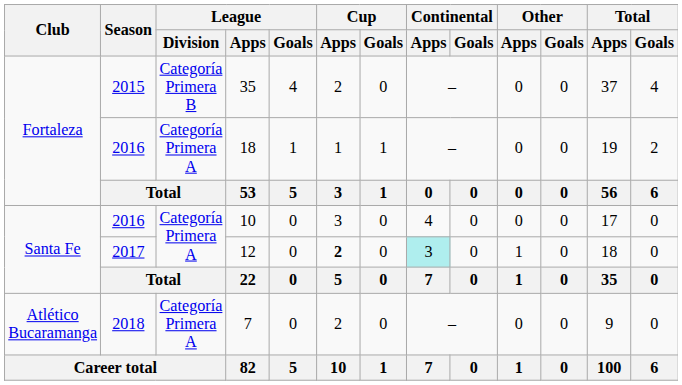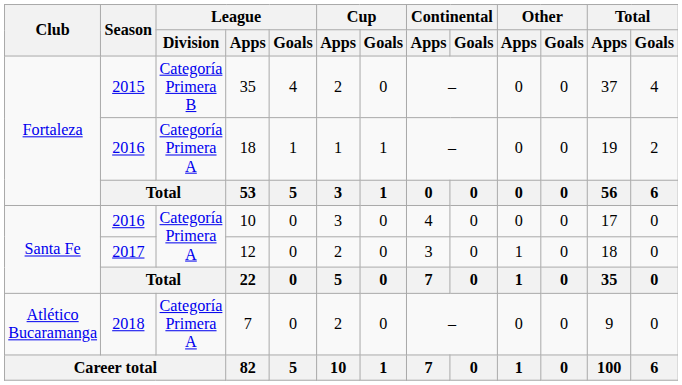(338, 251) bold -> (338, 251) normal
(428, 251) paleturquoise background -> (428, 251) no background
